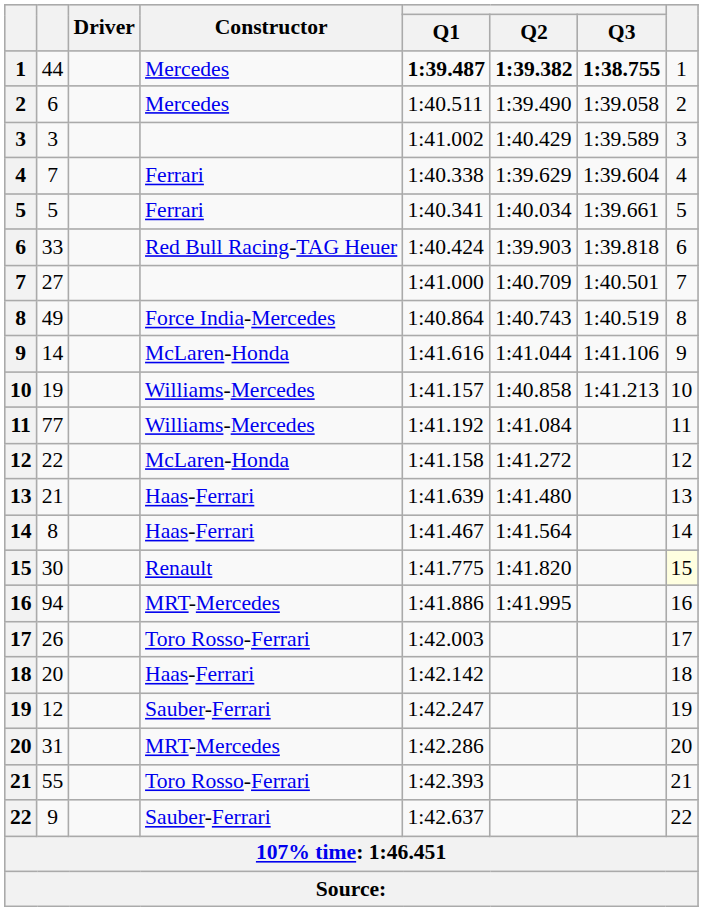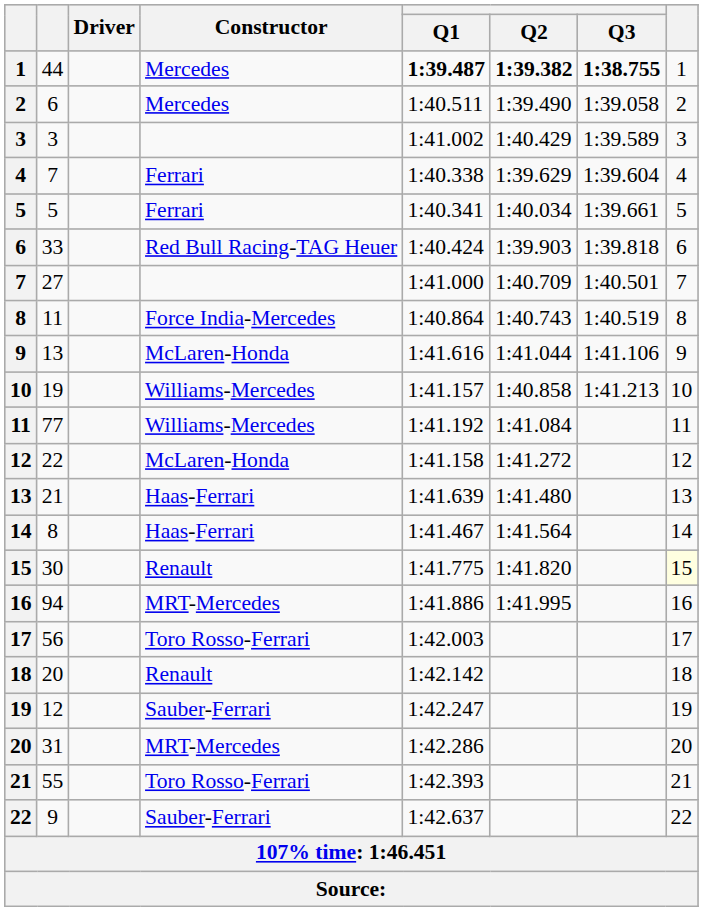(53, 317) 49 -> (53, 317) 11
(53, 353) 14 -> (53, 353) 13
(53, 638) 26 -> (53, 638) 56
(200, 674) Haas-Ferrari -> (179, 674) Renault
